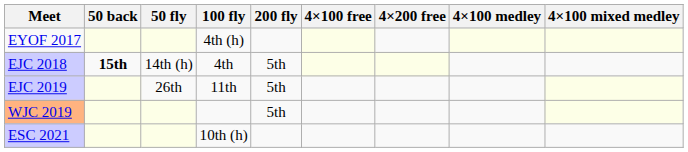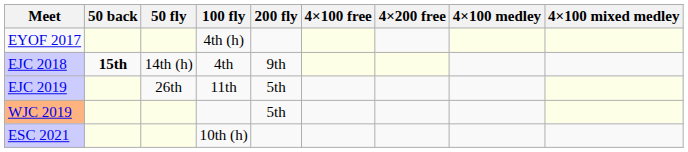(276, 64) 5th -> (276, 64) 9th
